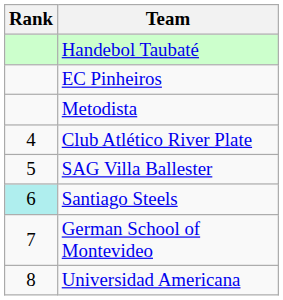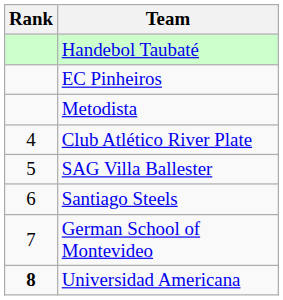(31, 199) paleturquoise background -> (31, 199) no background
(31, 280) normal -> (31, 280) bold
